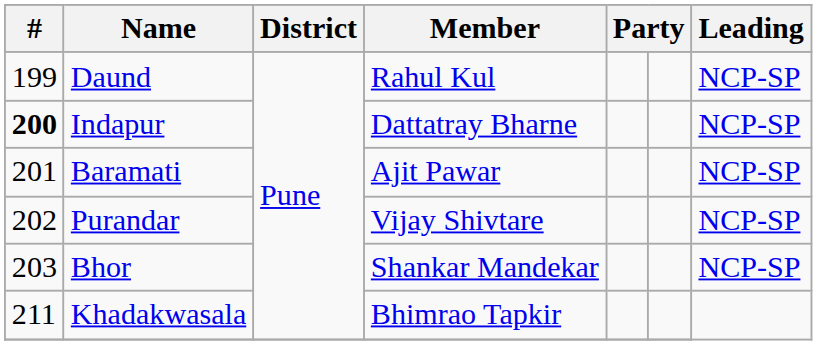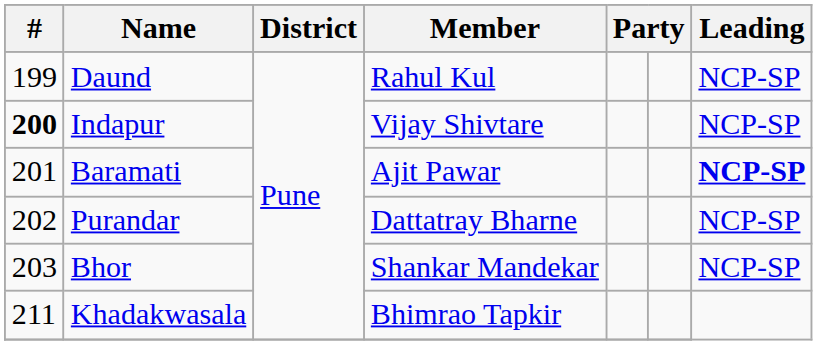(474, 123) Dattatray Bharne -> (457, 123) Vijay Shivtare
(749, 171) normal -> (752, 171) bold
(457, 219) Vijay Shivtare -> (474, 219) Dattatray Bharne
